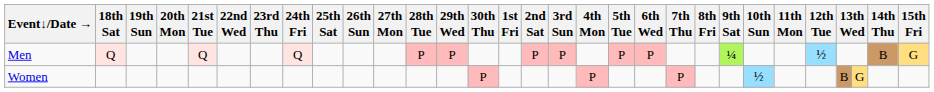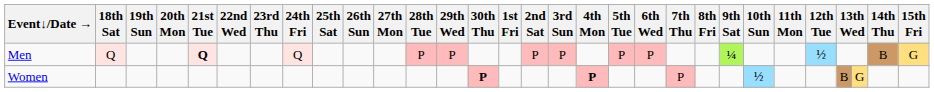(203, 54) normal -> (203, 54) bold
(483, 76) normal -> (483, 76) bold
(592, 76) normal -> (592, 76) bold
